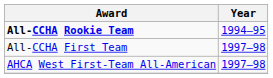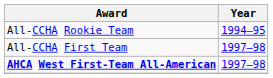(70, 30) bold -> (70, 30) normal
(112, 64) normal -> (112, 64) bold
